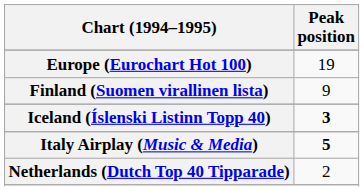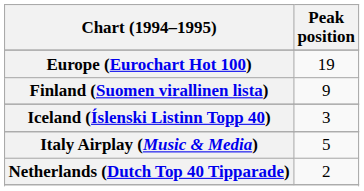(326, 117) bold -> (326, 117) normal
(326, 144) bold -> (326, 144) normal
